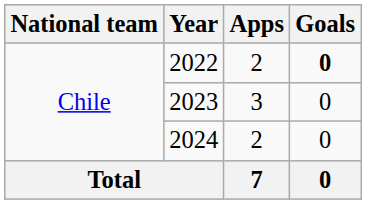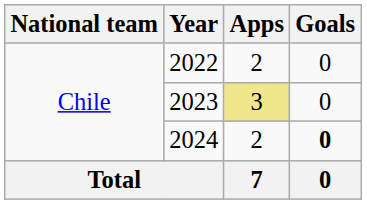(325, 62) bold -> (325, 62) normal
(257, 101) no background -> (257, 101) khaki background
(325, 140) normal -> (325, 140) bold
